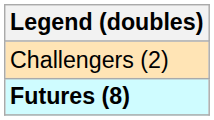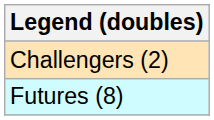(70, 96) bold -> (67, 96) normal
